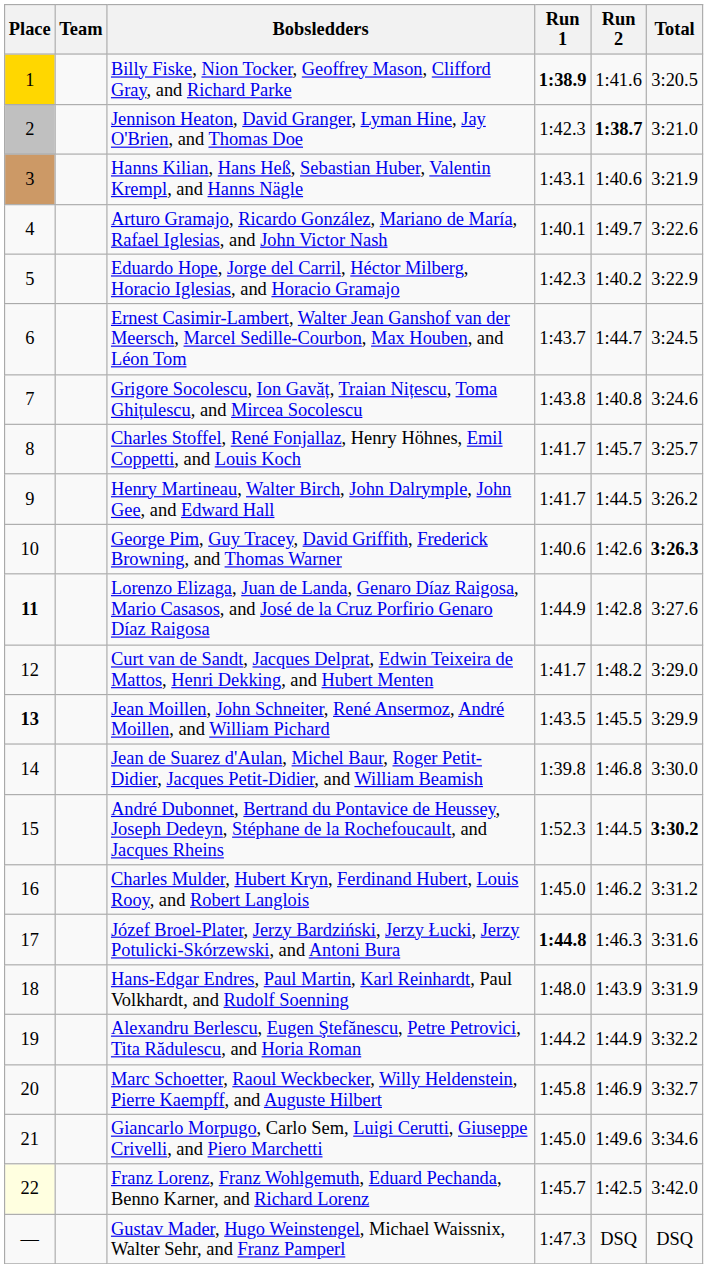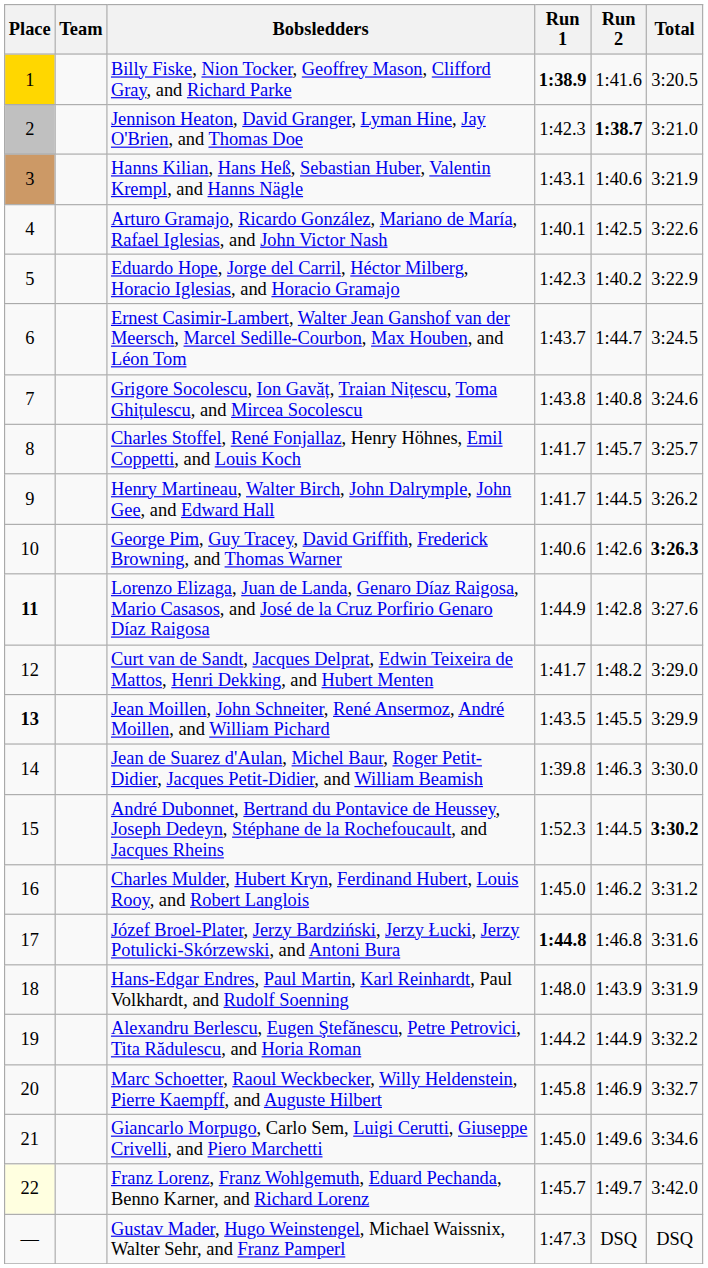(619, 228) 1:49.7 -> (619, 228) 1:42.5
(619, 769) 1:46.8 -> (619, 769) 1:46.3
(619, 939) 1:46.3 -> (619, 939) 1:46.8
(619, 1188) 1:42.5 -> (619, 1188) 1:49.7
